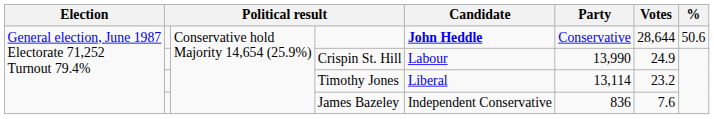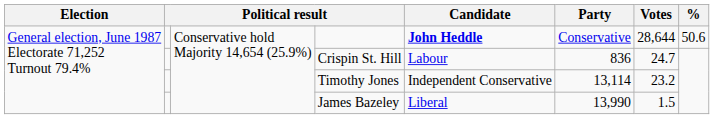(612, 59) 13,990 -> (621, 59) 836
(663, 59) 24.9 -> (663, 59) 24.7
(428, 80) Liberal -> (480, 80) Independent Conservative
(480, 102) Independent Conservative -> (428, 102) Liberal
(621, 102) 836 -> (612, 102) 13,990
(666, 102) 7.6 -> (666, 102) 1.5
